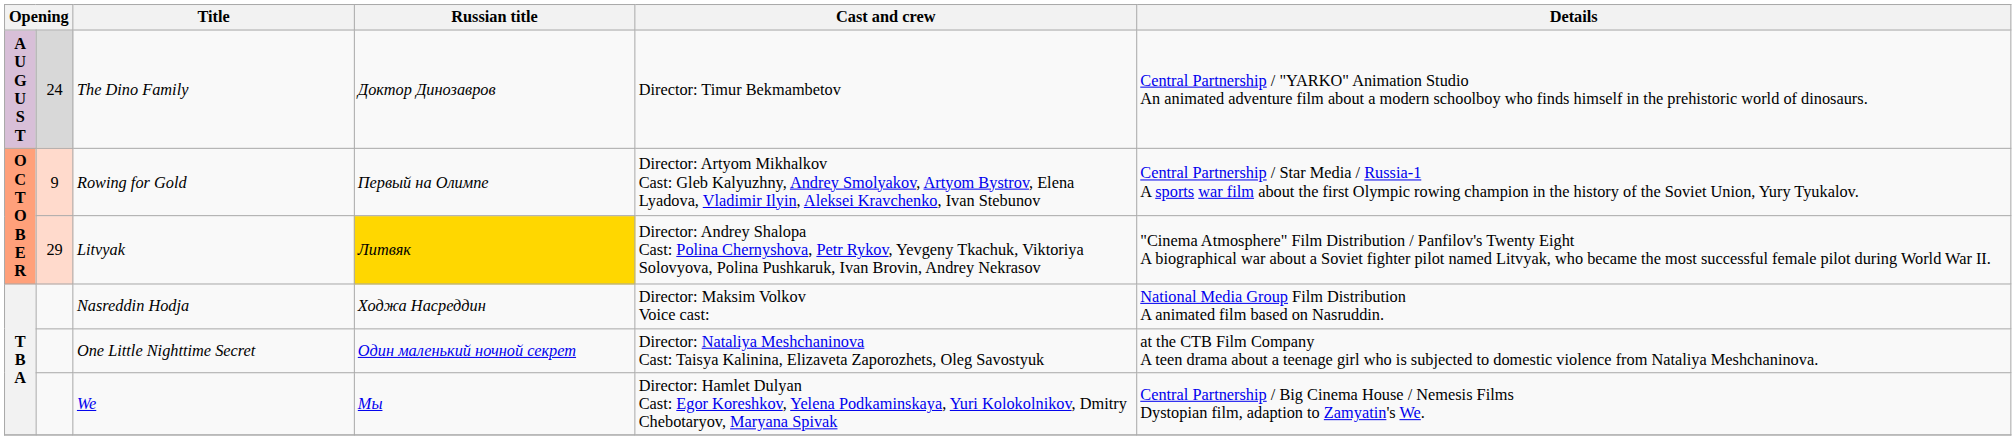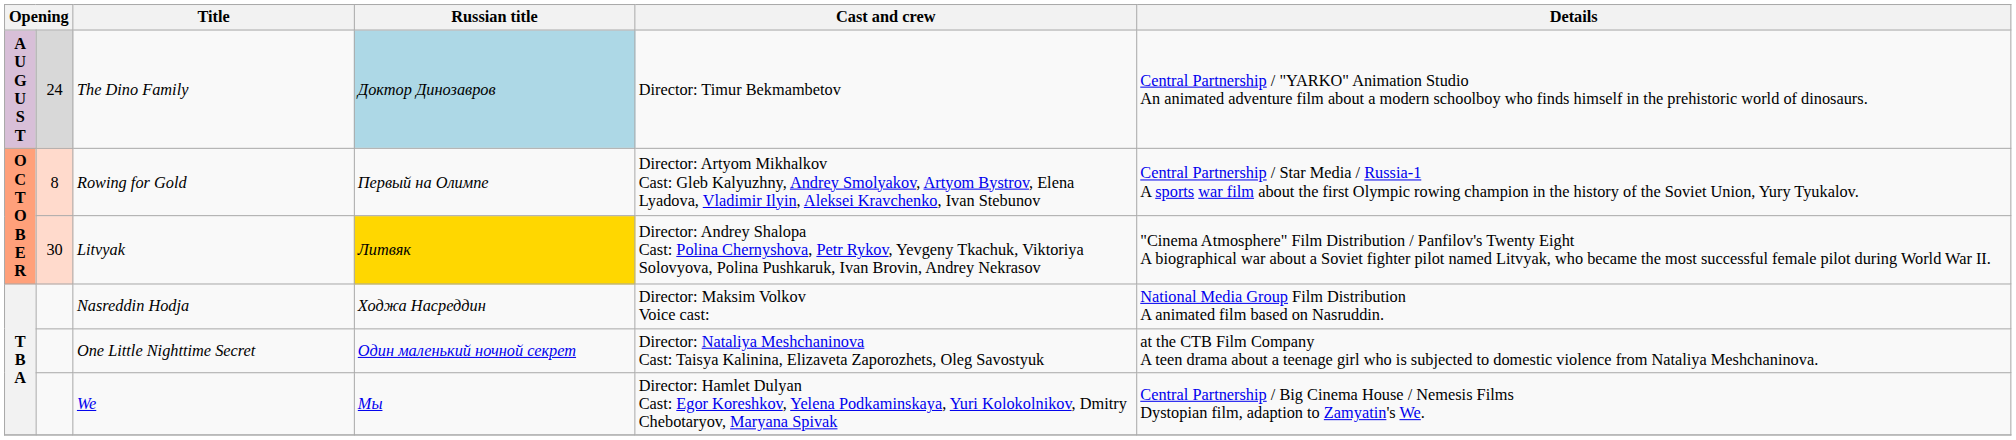(427, 89) no background -> (427, 89) lightblue background
(55, 182) 9 -> (55, 182) 8
(55, 250) 29 -> (55, 250) 30
